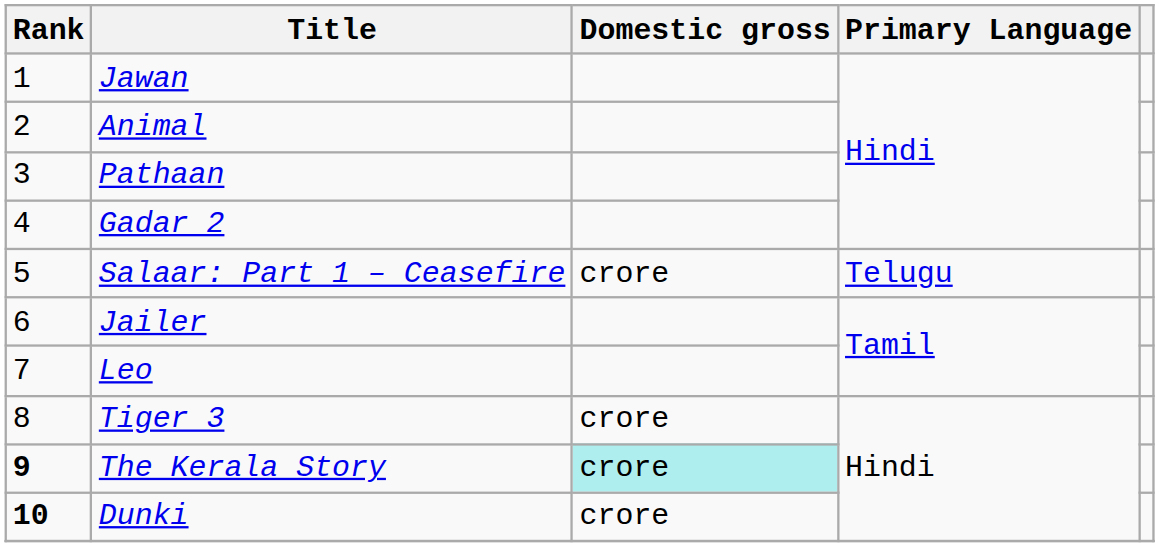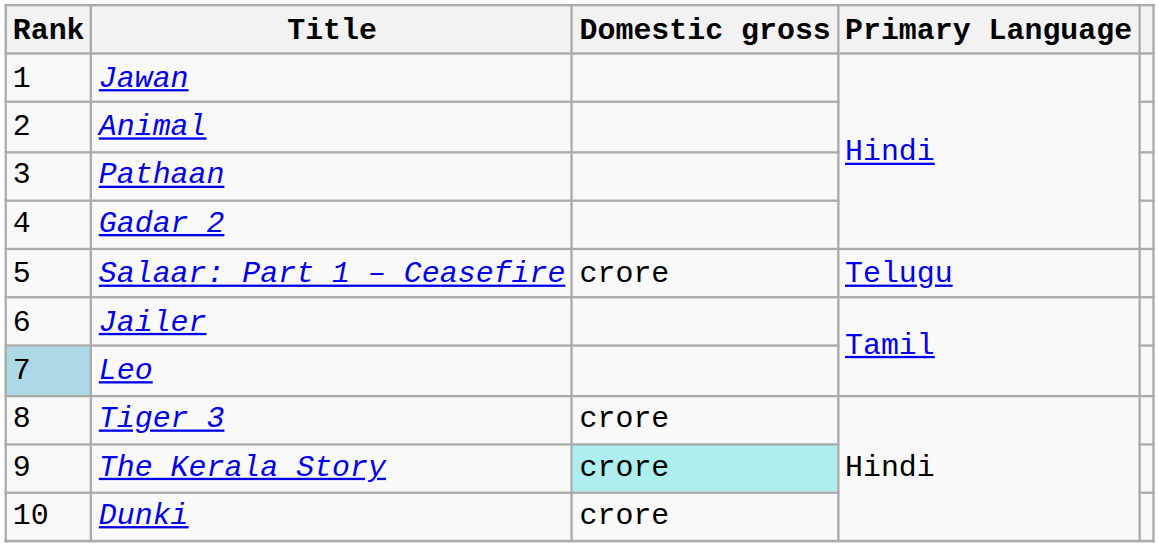(22, 371) no background -> (22, 371) lightblue background
(22, 468) bold -> (22, 468) normal
(31, 517) bold -> (31, 517) normal
